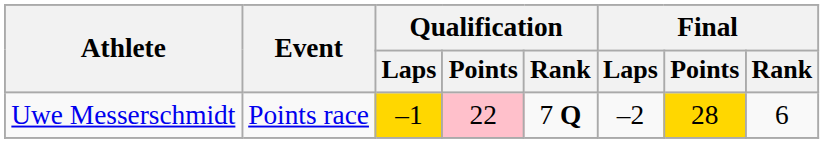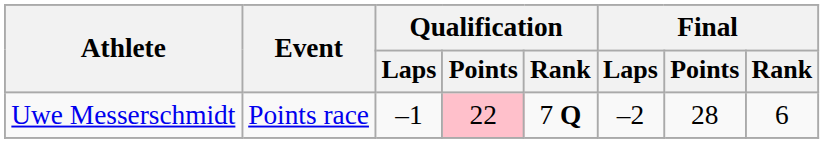(409, 115) gold background -> (409, 115) no background
(705, 115) gold background -> (705, 115) no background
